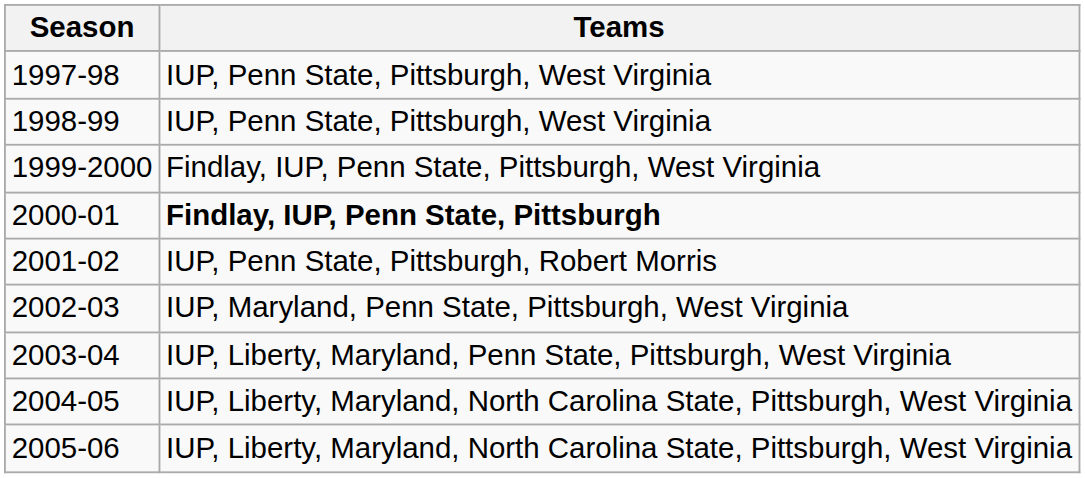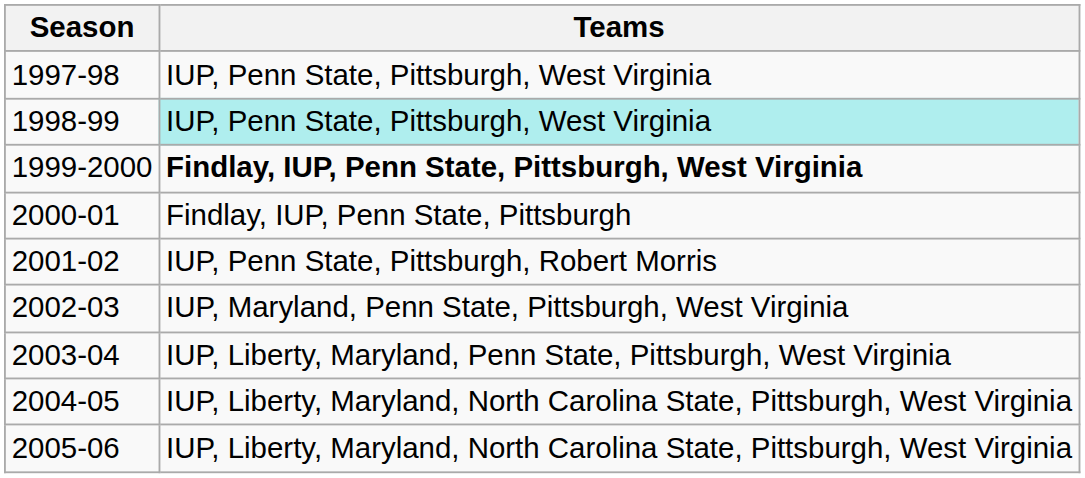(439, 121) no background -> (439, 121) paleturquoise background
(493, 167) normal -> (514, 167) bold
(413, 214) bold -> (399, 214) normal
